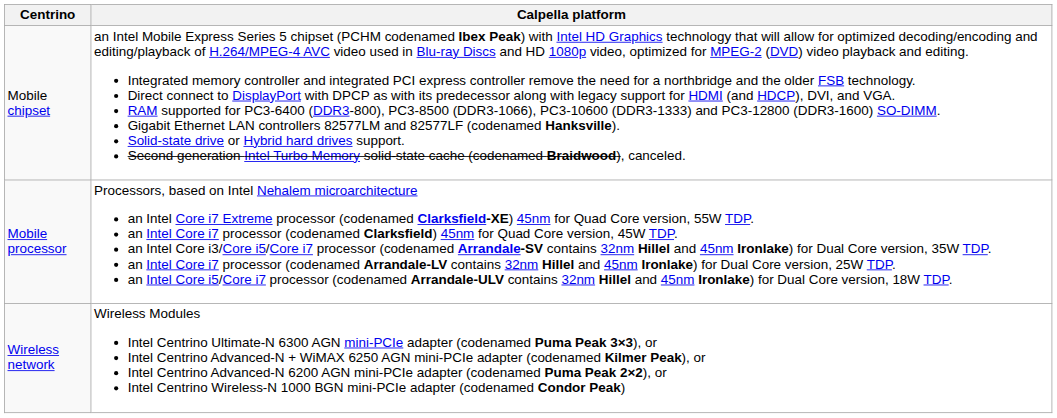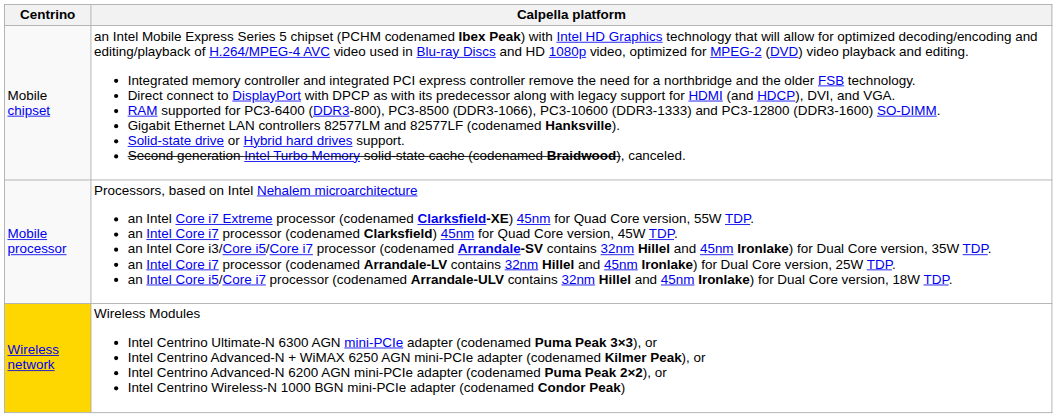(33, 357) no background -> (33, 357) gold background
